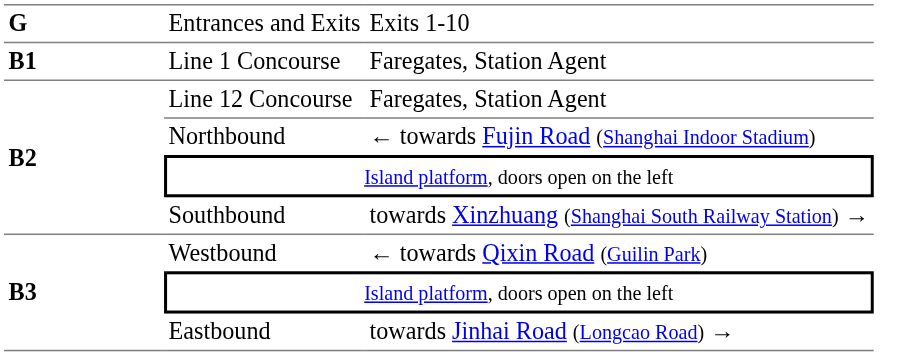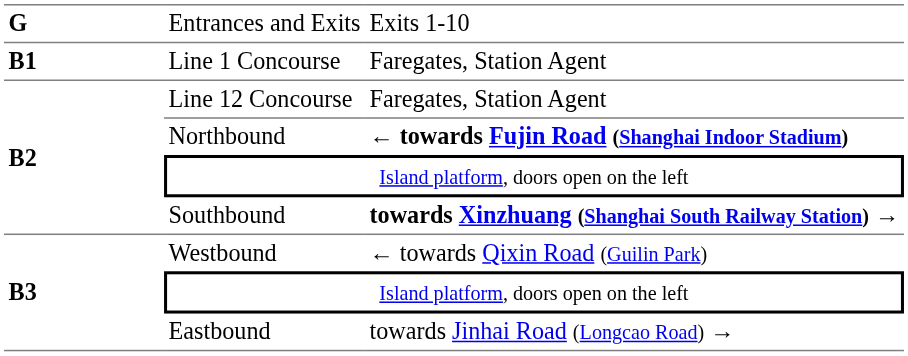(593, 136) normal -> (609, 136) bold
(619, 215) normal -> (634, 215) bold
